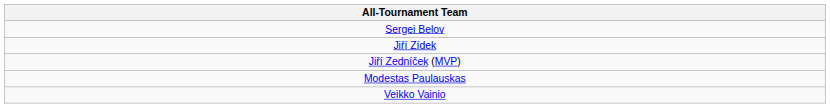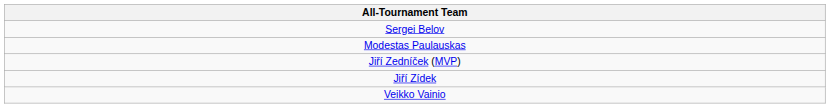(415, 45) Jiří Zídek -> (415, 45) Modestas Paulauskas
(415, 78) Modestas Paulauskas -> (415, 78) Jiří Zídek
